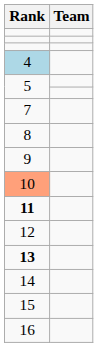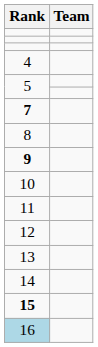(27, 62) lightblue background -> (27, 62) no background
(27, 110) normal -> (27, 110) bold
(27, 159) normal -> (27, 159) bold
(27, 184) lightsalmon background -> (27, 184) no background
(27, 208) bold -> (27, 208) normal
(27, 257) bold -> (27, 257) normal
(27, 305) normal -> (27, 305) bold
(27, 330) no background -> (27, 330) lightblue background
